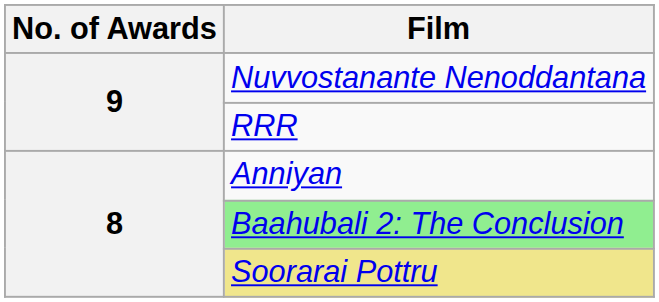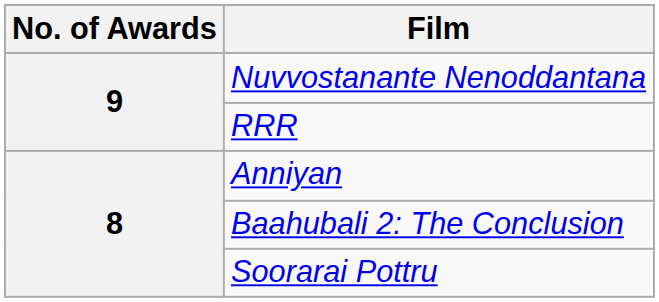(427, 223) lightgreen background -> (427, 223) no background
(334, 272) khaki background -> (334, 272) no background
